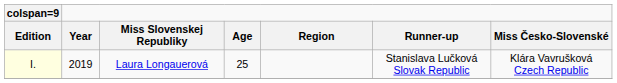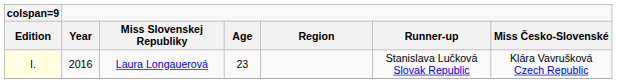(81, 64) 2019 -> (81, 64) 2016
(242, 64) 25 -> (242, 64) 23
